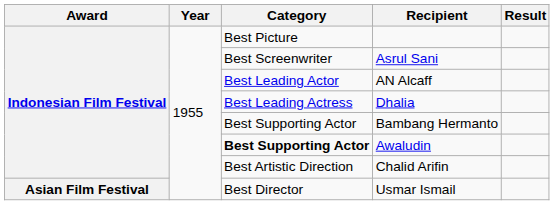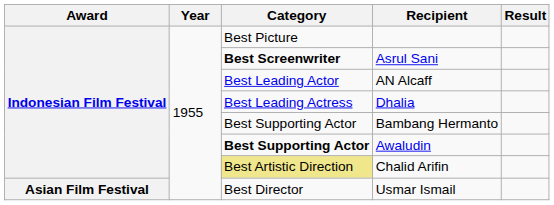(278, 59) normal -> (282, 59) bold
(289, 167) no background -> (289, 167) khaki background
